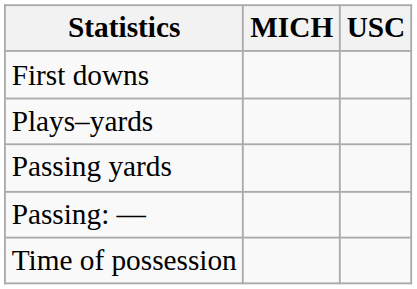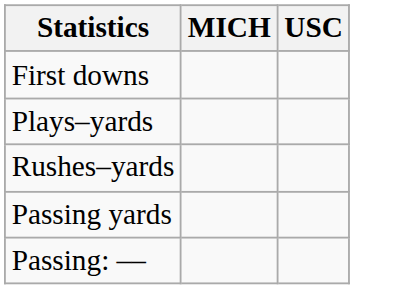+ row: (93, 167)
- row: (124, 260)
